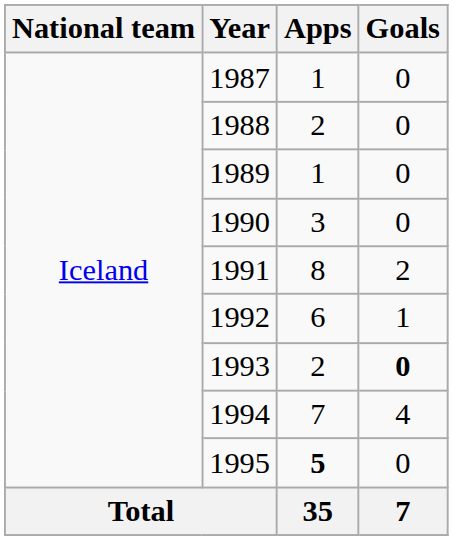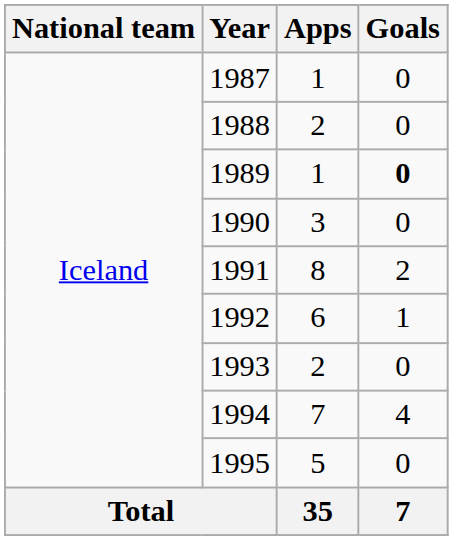(403, 173) normal -> (403, 173) bold
(403, 366) bold -> (403, 366) normal
(318, 462) bold -> (318, 462) normal
